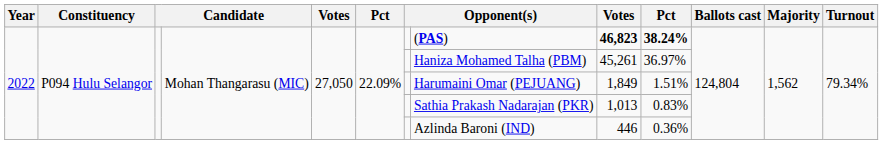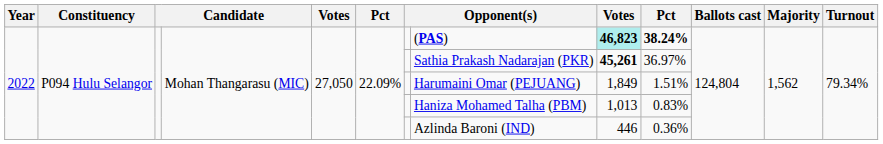(619, 38) no background -> (619, 38) paleturquoise background
(500, 60) Haniza Mohamed Talha (PBM) -> (504, 60) Sathia Prakash Nadarajan (PKR)
(619, 60) normal -> (619, 60) bold
(504, 106) Sathia Prakash Nadarajan (PKR) -> (500, 106) Haniza Mohamed Talha (PBM)
